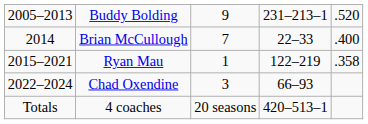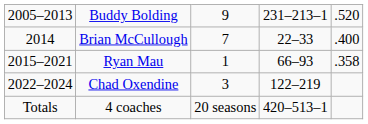(295, 61) 122–219 -> (295, 61) 66–93
(295, 84) 66–93 -> (295, 84) 122–219
